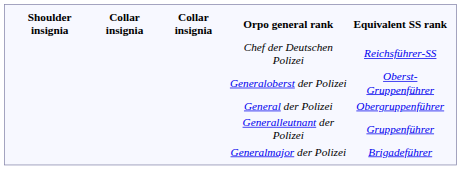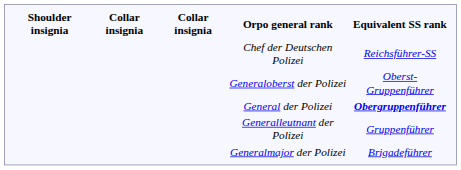(400, 106) normal -> (400, 106) bold
